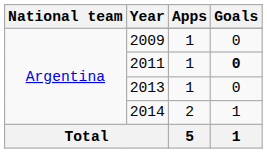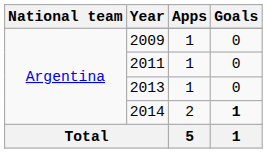(236, 64) bold -> (236, 64) normal
(236, 112) normal -> (236, 112) bold
